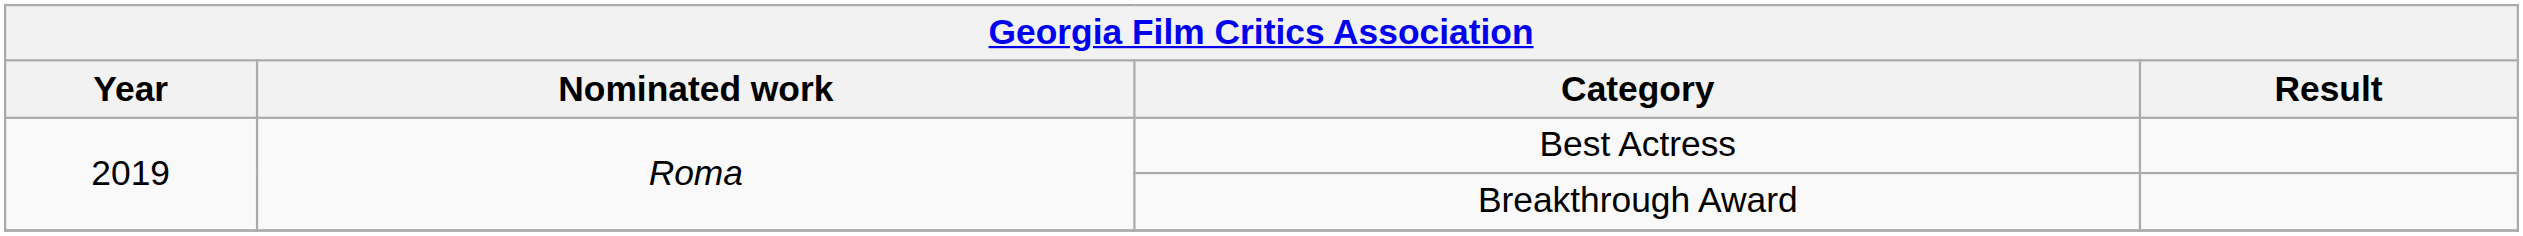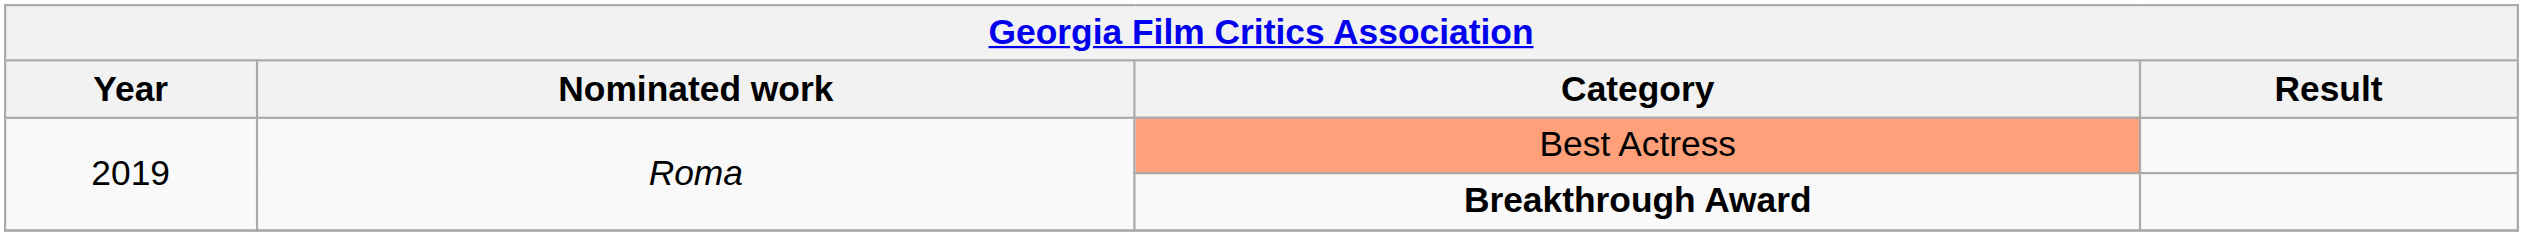(1638, 144) no background -> (1638, 144) lightsalmon background
(1638, 200) normal -> (1638, 200) bold
